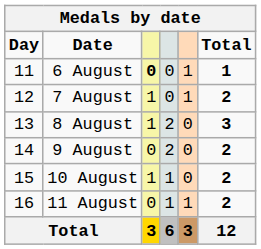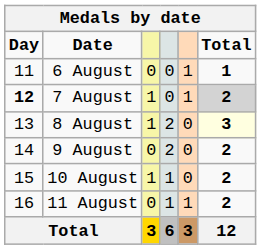(151, 72) bold -> (151, 72) normal
(24, 98) normal -> (24, 98) bold
(226, 98) no background -> (226, 98) lightgrey background
(226, 125) no background -> (226, 125) lightyellow background
